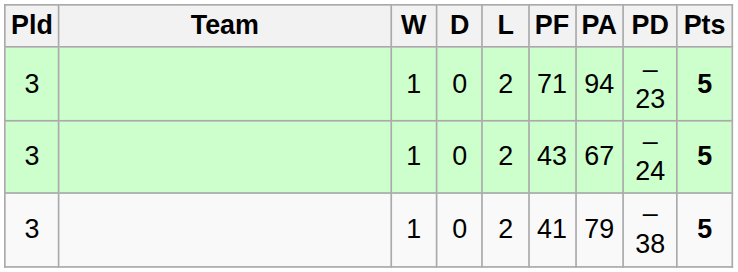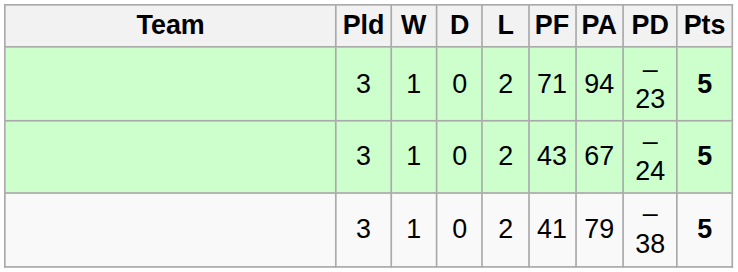columns swapped: (225, 25) <-> (32, 25)
